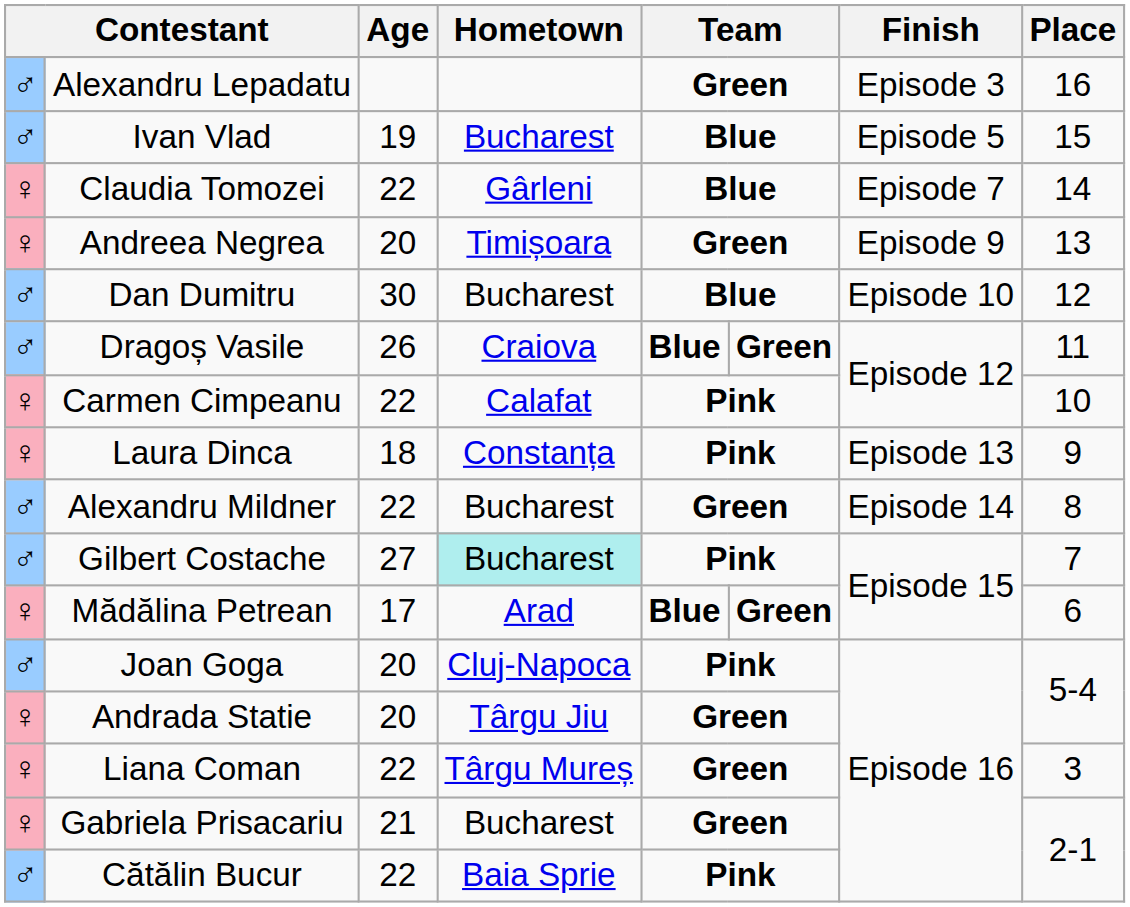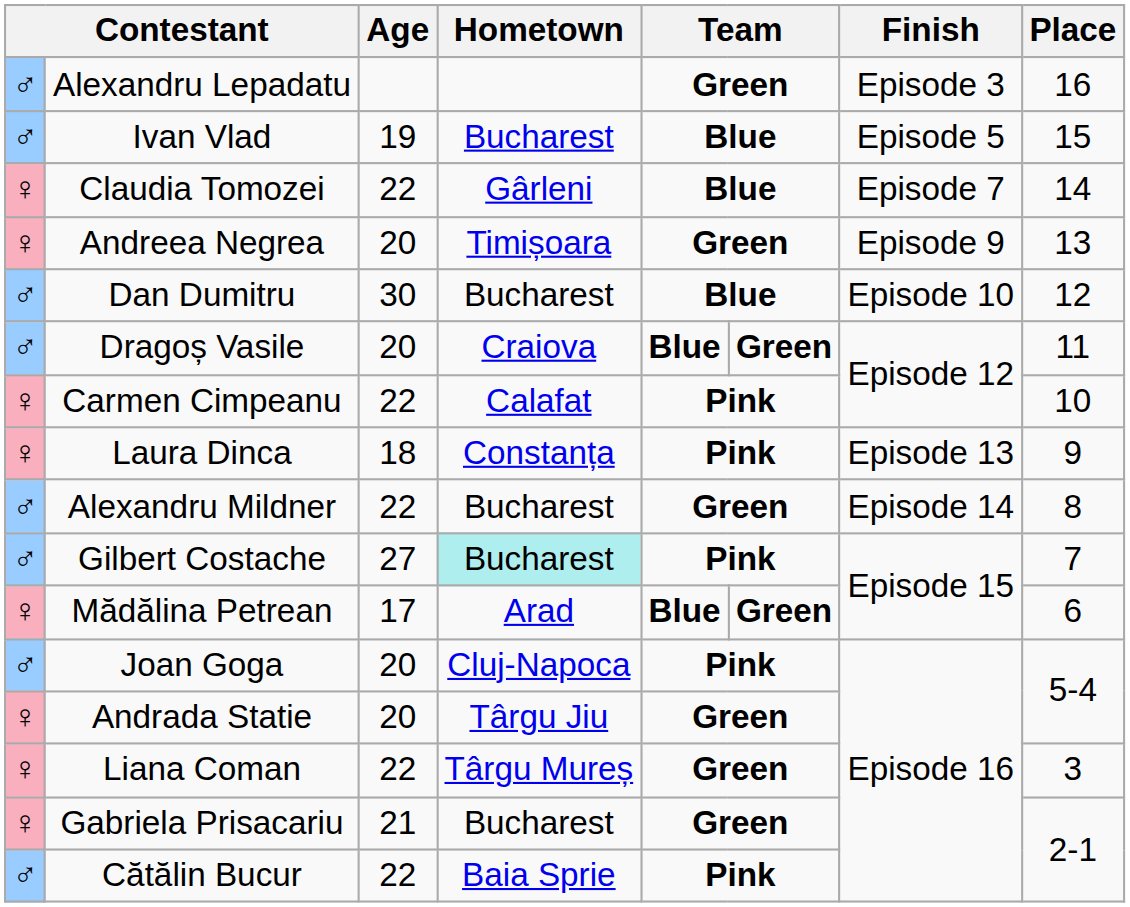(398, 347) 26 -> (398, 347) 20
